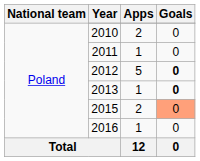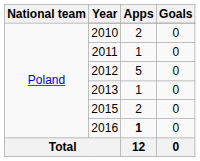(176, 71) bold -> (176, 71) normal
(176, 90) bold -> (176, 90) normal
(176, 109) lightsalmon background -> (176, 109) no background
(139, 128) normal -> (139, 128) bold
